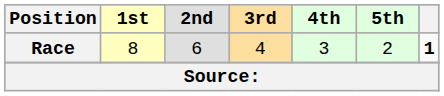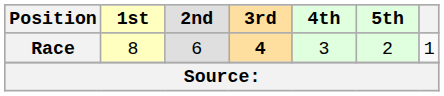(260, 48) normal -> (260, 48) bold
(429, 48) bold -> (429, 48) normal
